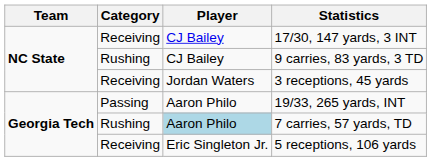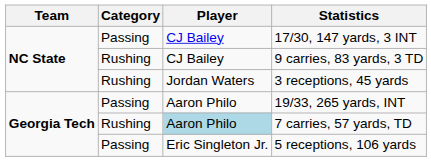(130, 37) Receiving -> (125, 37) Passing
(130, 80) Receiving -> (126, 80) Rushing
(130, 145) Receiving -> (125, 145) Passing
